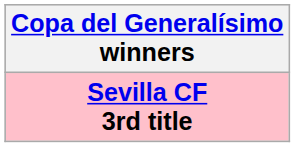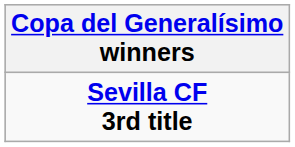(147, 106) pink background -> (147, 106) no background
